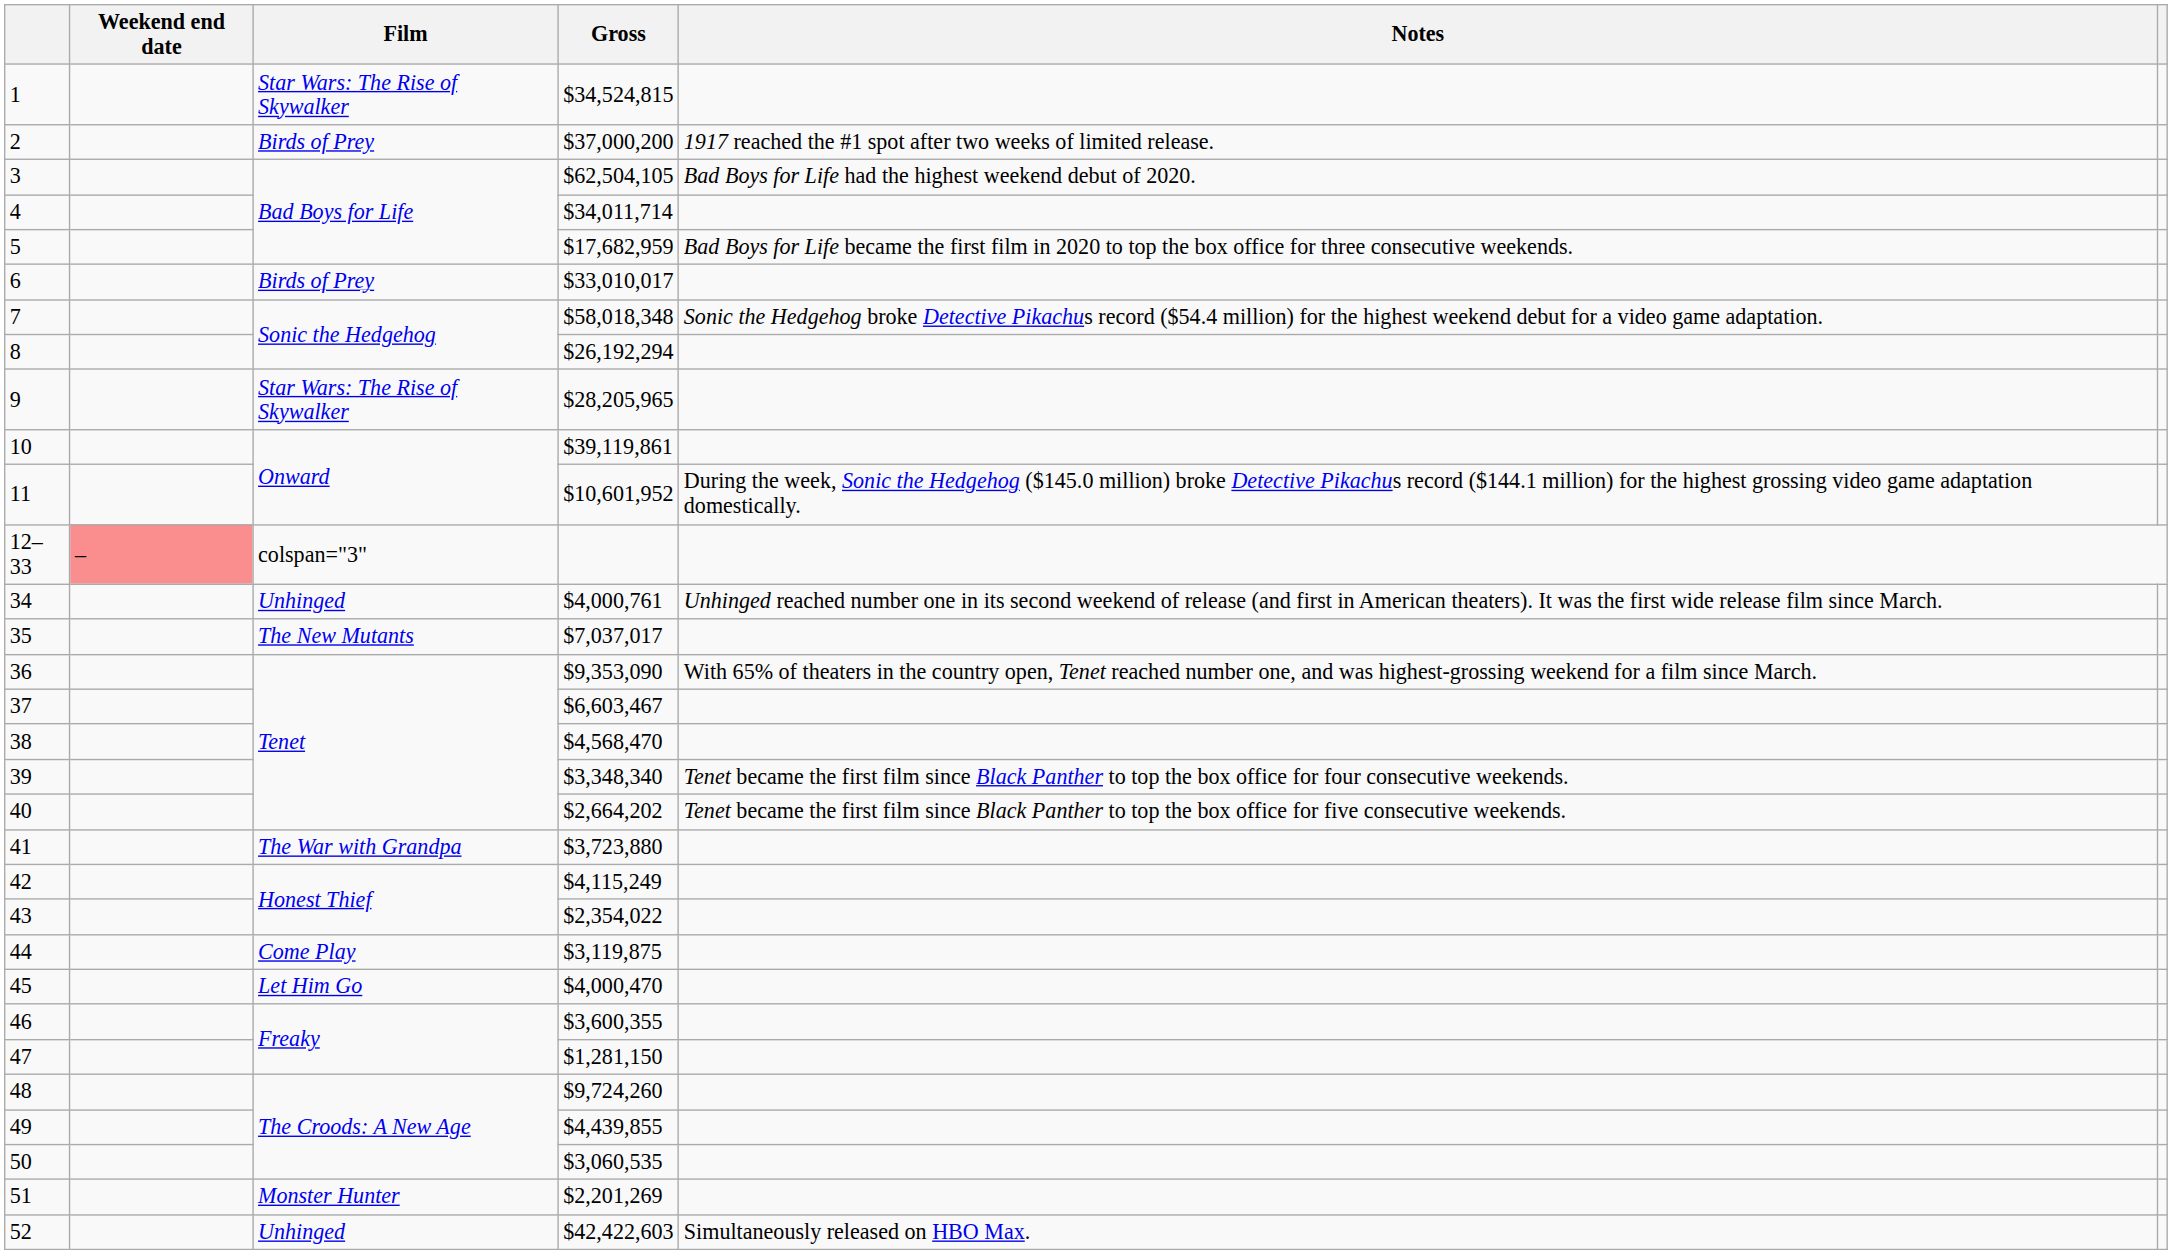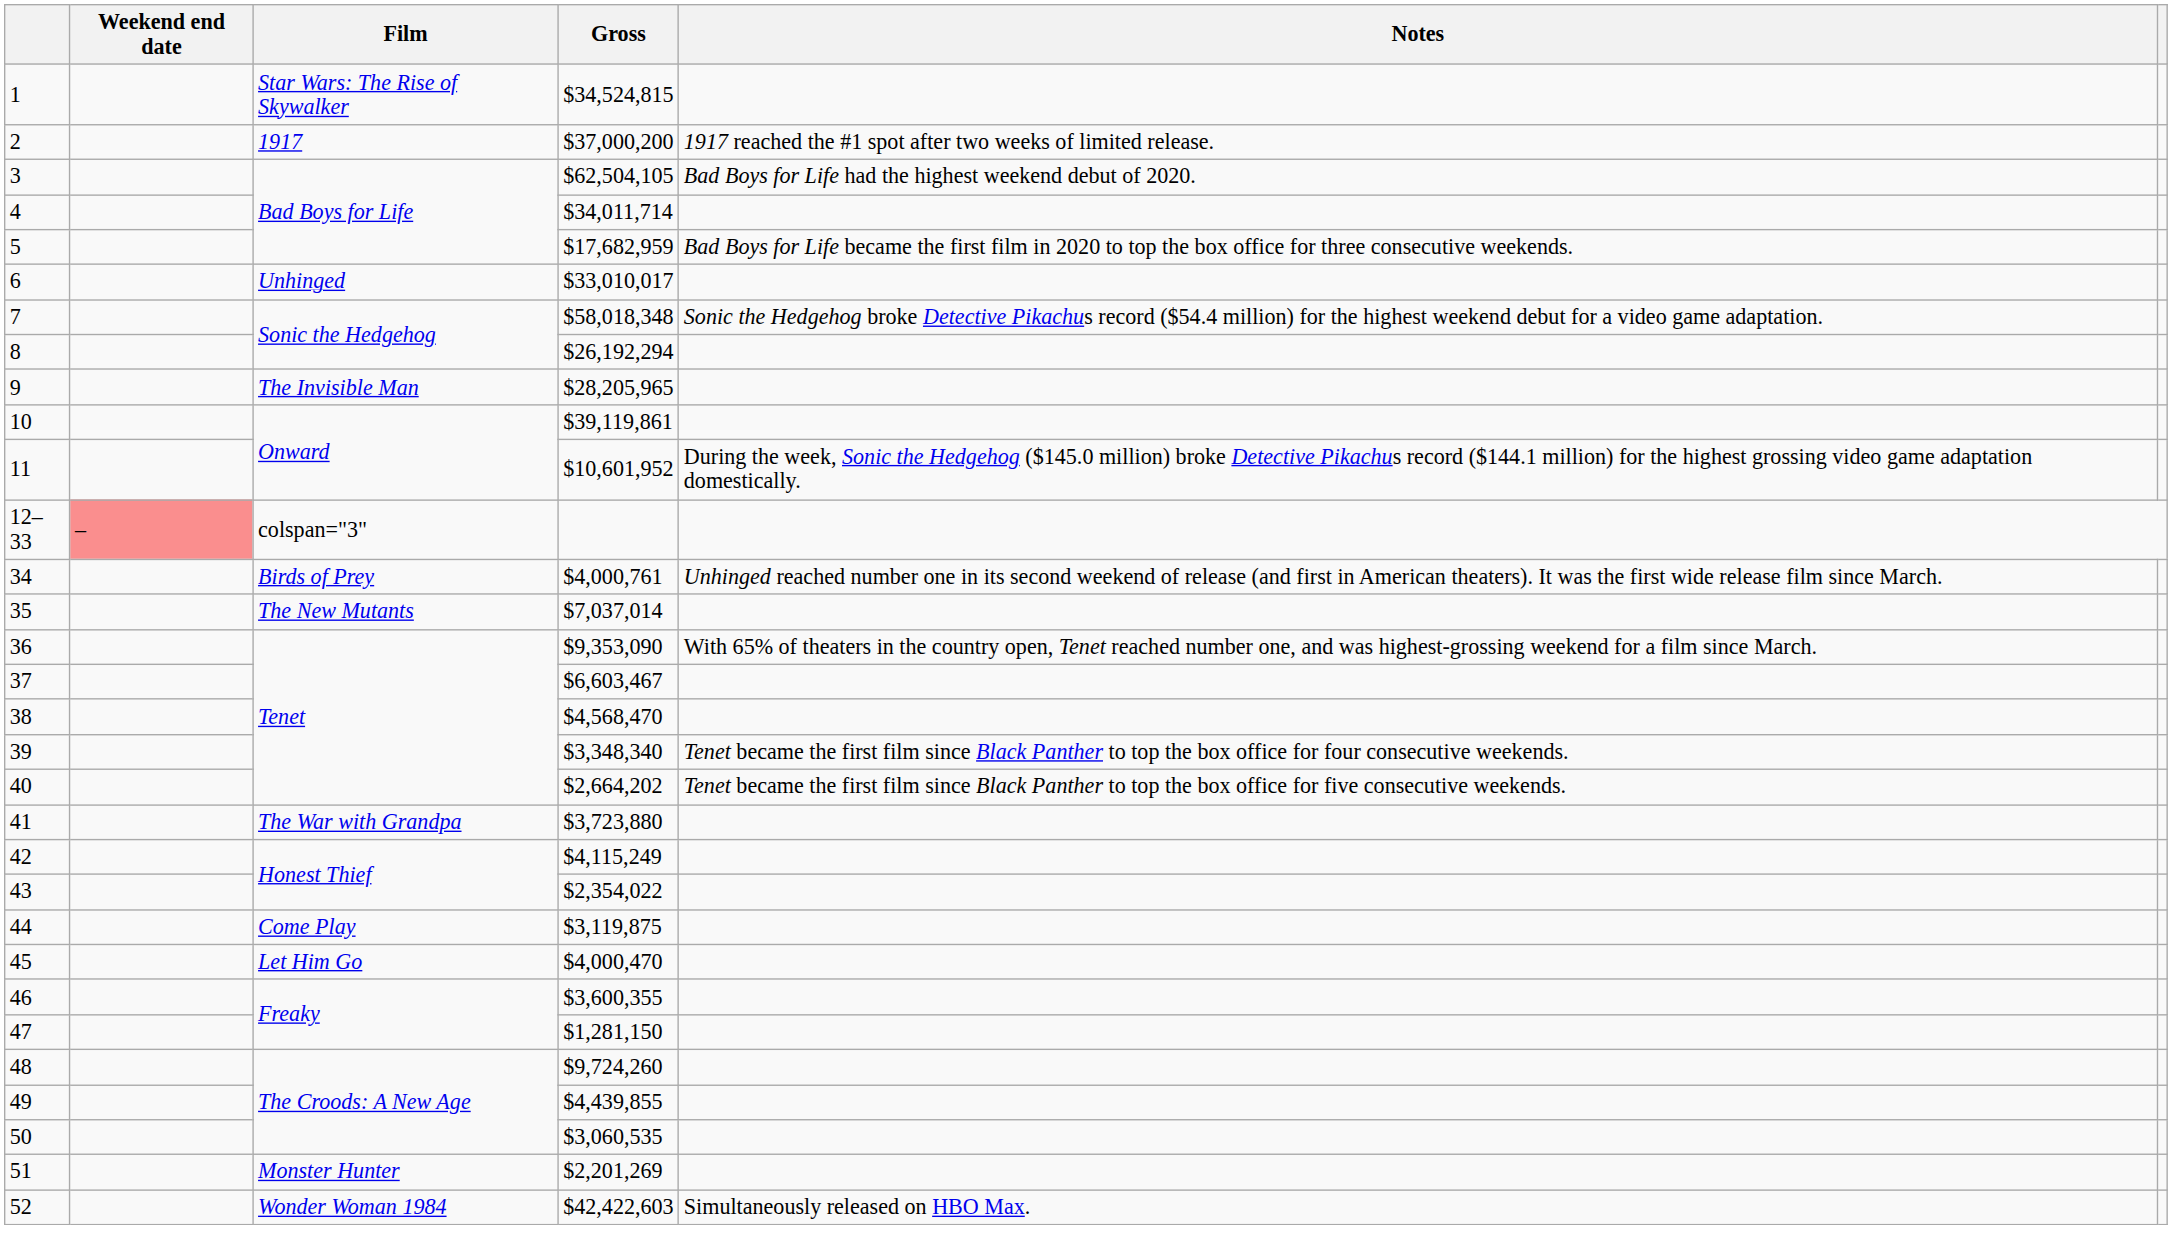(316, 141) Birds of Prey -> (280, 141) 1917
(316, 281) Birds of Prey -> (302, 281) Unhinged
(358, 399) Star Wars: The Rise of Skywalker -> (338, 386) The Invisible Man
(302, 601) Unhinged -> (316, 576) Birds of Prey
(613, 636) $7,037,017 -> (613, 611) $7,037,014
(302, 1231) Unhinged -> (352, 1206) Wonder Woman 1984
